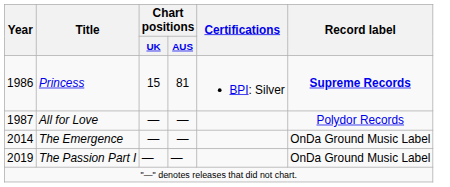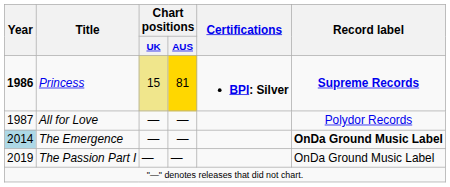(20, 83) normal -> (20, 83) bold
(154, 83) no background -> (154, 83) khaki background
(183, 83) no background -> (183, 83) gold background
(242, 90) normal -> (244, 90) bold
(20, 139) no background -> (20, 139) lightblue background
(360, 139) normal -> (368, 139) bold
